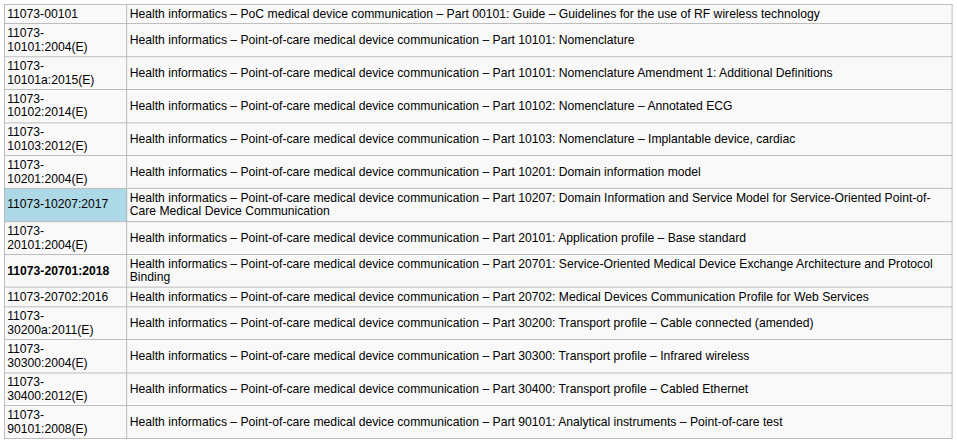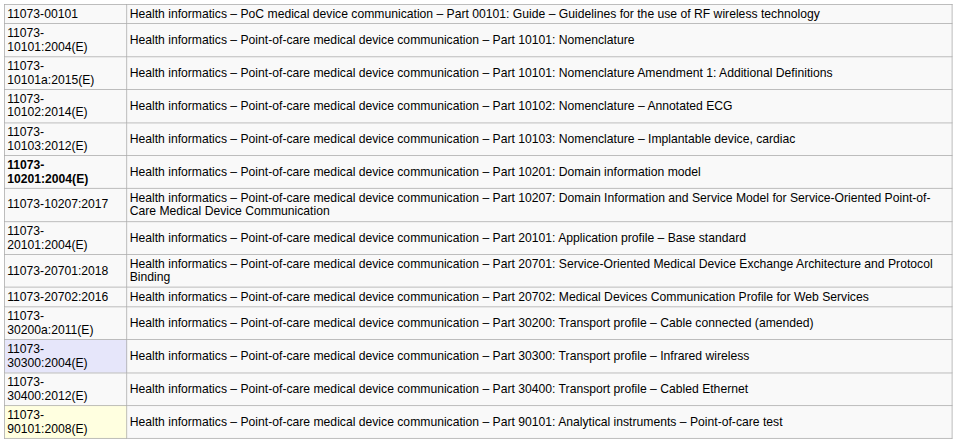(47, 172) normal -> (48, 172) bold
(58, 205) lightblue background -> (58, 205) no background
(58, 271) bold -> (58, 271) normal
(47, 356) no background -> (47, 356) lavender background
(47, 422) no background -> (47, 422) lightyellow background
